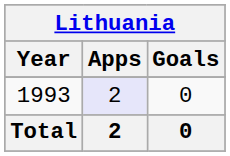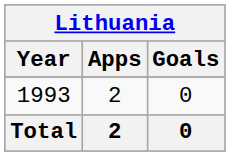(115, 96) lavender background -> (115, 96) no background
